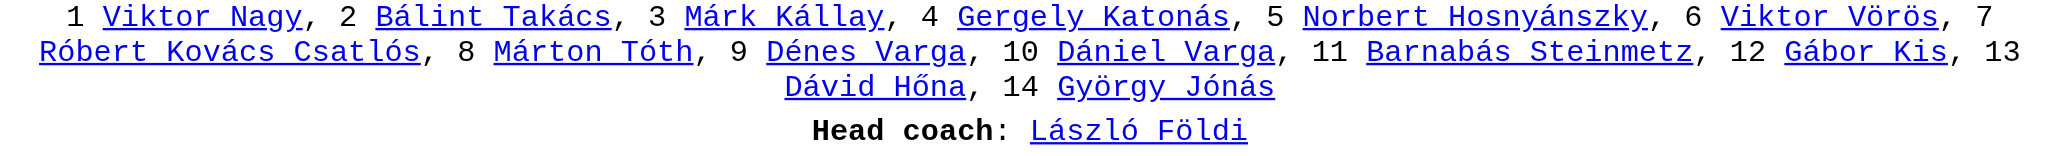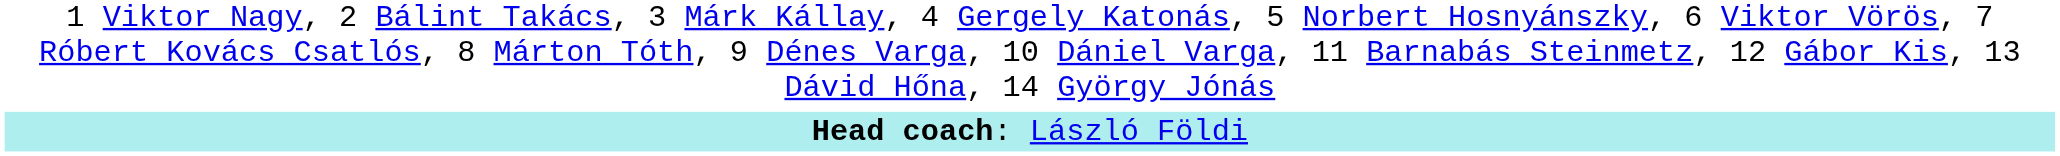(1030, 132) no background -> (1030, 132) paleturquoise background
